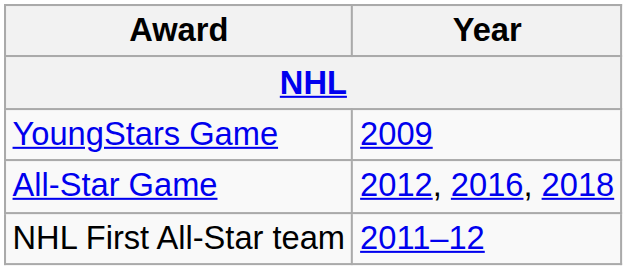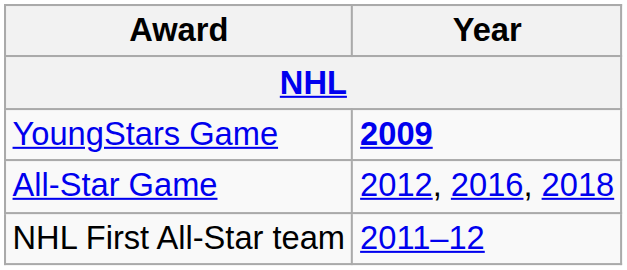(396, 133) normal -> (396, 133) bold
